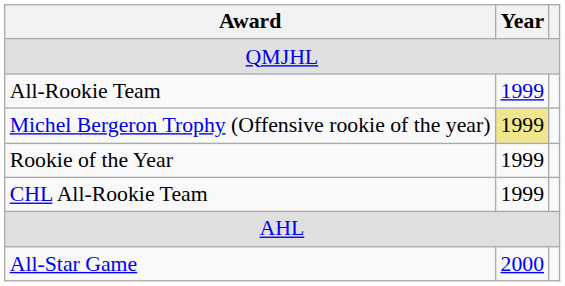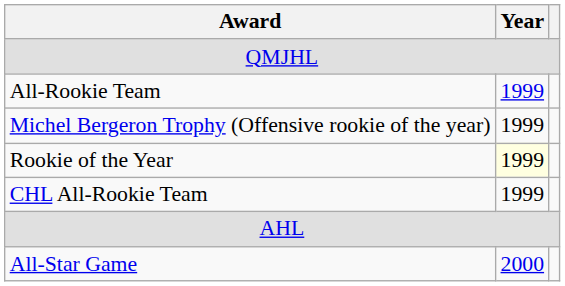(522, 125) khaki background -> (522, 125) no background
(522, 159) no background -> (522, 159) lightyellow background
